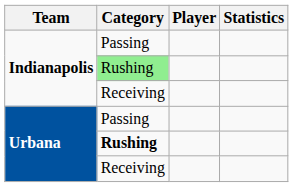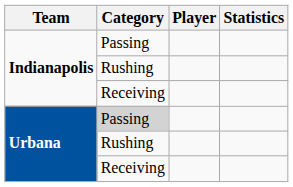(127, 68) lightgreen background -> (127, 68) no background
(125, 118) no background -> (125, 118) lightgrey background
(129, 143) bold -> (127, 143) normal
